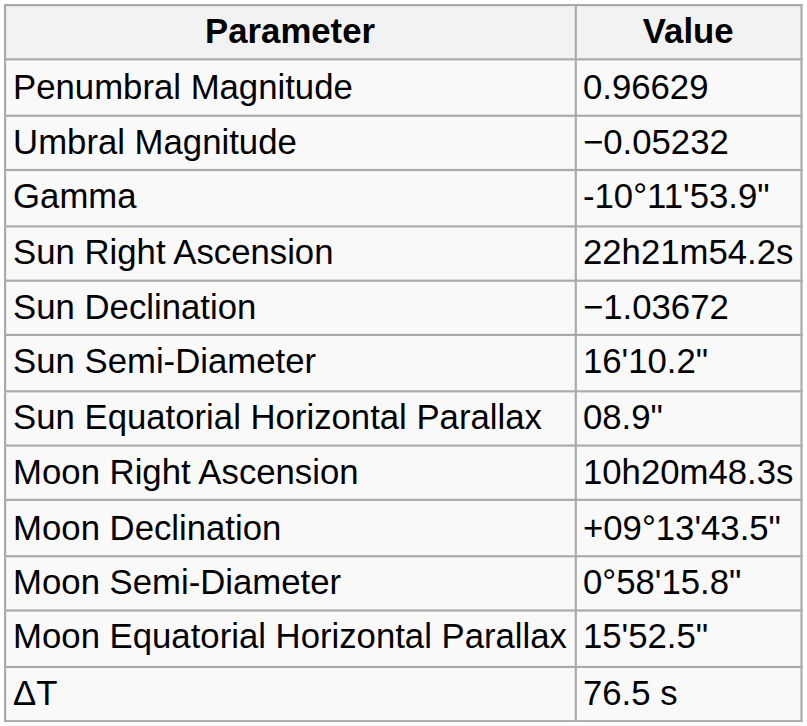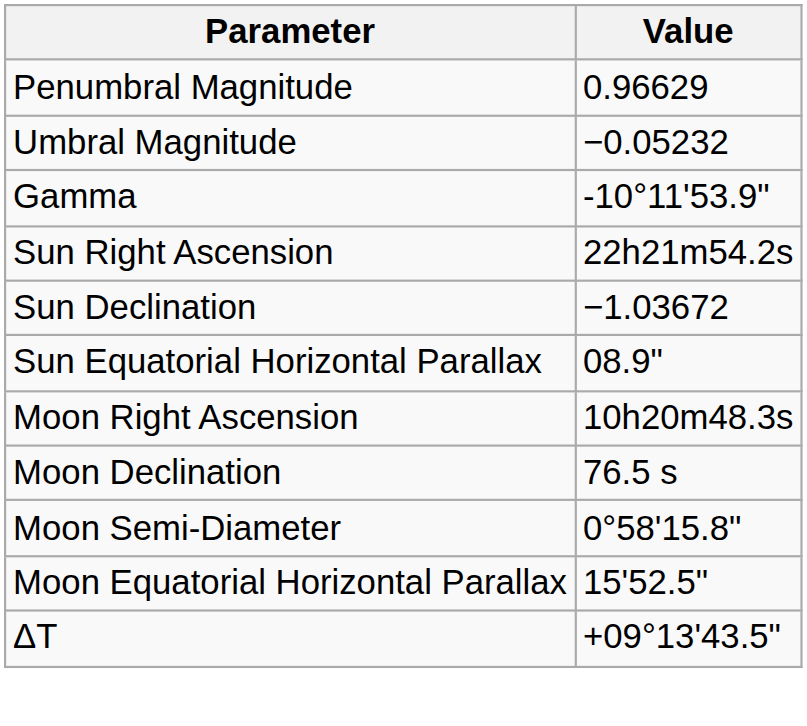- row: (165, 362)
(682, 527) +09°13'43.5" -> (630, 472) 76.5 s
(630, 692) 76.5 s -> (682, 637) +09°13'43.5"
